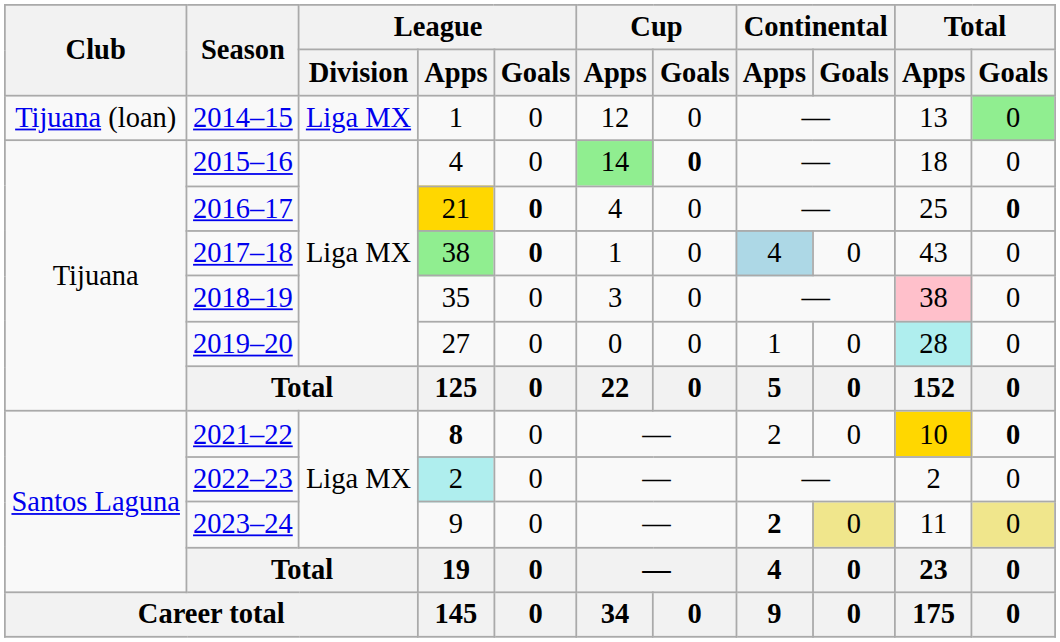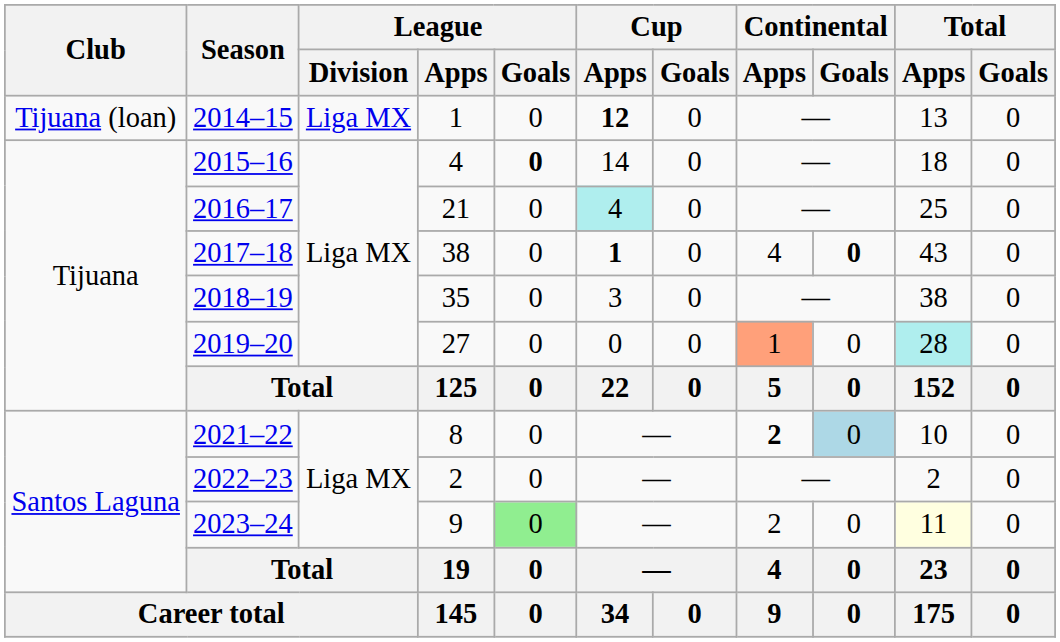(615, 117) normal -> (615, 117) bold
(1013, 117) lightgreen background -> (1013, 117) no background
(535, 162) normal -> (535, 162) bold
(615, 162) lightgreen background -> (615, 162) no background
(695, 162) bold -> (695, 162) normal
(456, 207) gold background -> (456, 207) no background
(535, 207) bold -> (535, 207) normal
(615, 207) no background -> (615, 207) paleturquoise background
(1013, 207) bold -> (1013, 207) normal
(456, 252) lightgreen background -> (456, 252) no background
(535, 252) bold -> (535, 252) normal
(615, 252) normal -> (615, 252) bold
(774, 252) lightblue background -> (774, 252) no background
(854, 252) normal -> (854, 252) bold
(934, 298) pink background -> (934, 298) no background
(774, 343) no background -> (774, 343) lightsalmon background
(456, 433) bold -> (456, 433) normal
(774, 433) normal -> (774, 433) bold
(854, 433) no background -> (854, 433) lightblue background
(934, 433) gold background -> (934, 433) no background
(1013, 433) bold -> (1013, 433) normal
(456, 478) paleturquoise background -> (456, 478) no background
(535, 523) no background -> (535, 523) lightgreen background
(774, 523) bold -> (774, 523) normal
(854, 523) khaki background -> (854, 523) no background
(934, 523) no background -> (934, 523) lightyellow background
(1013, 523) khaki background -> (1013, 523) no background
